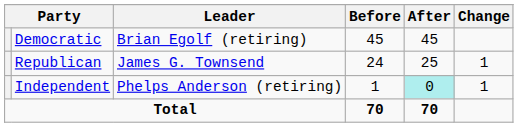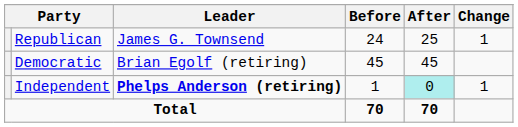rows swapped: (58, 40) <-> (58, 63)
(230, 87) normal -> (230, 87) bold
